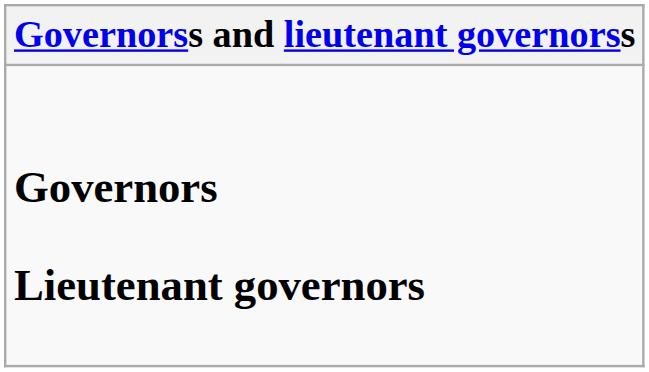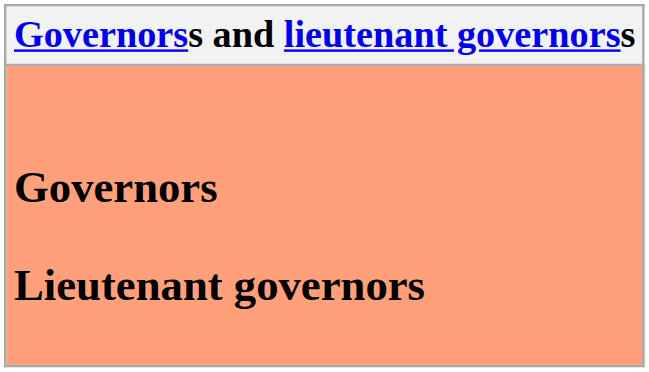(325, 237) no background -> (325, 237) lightsalmon background
